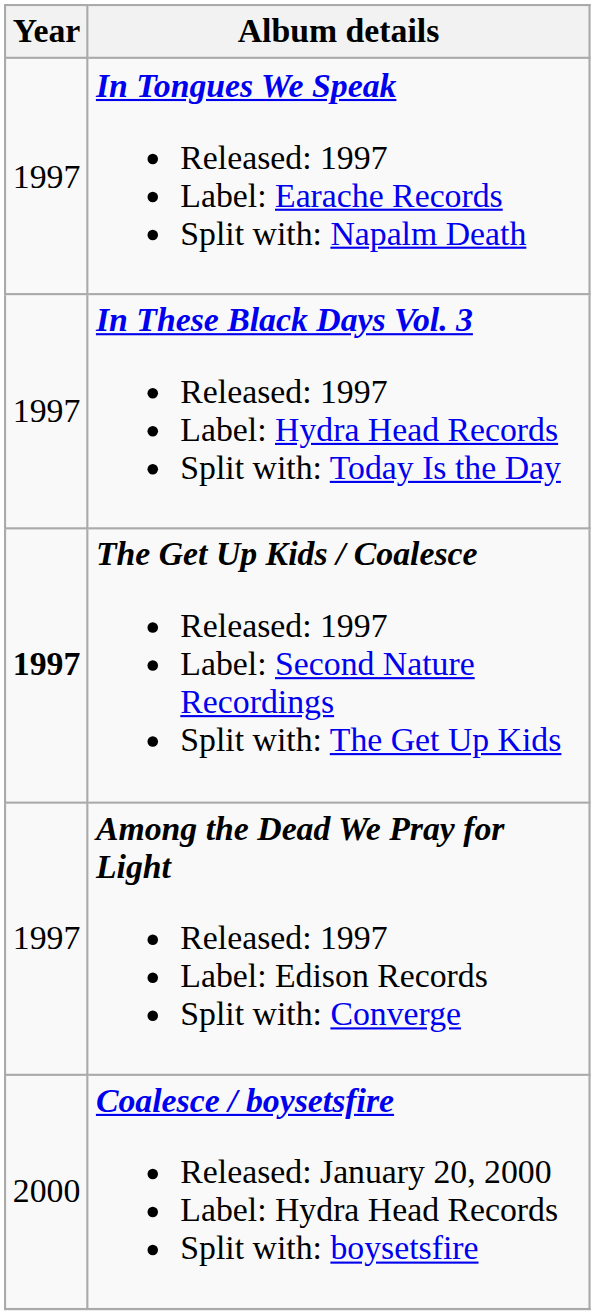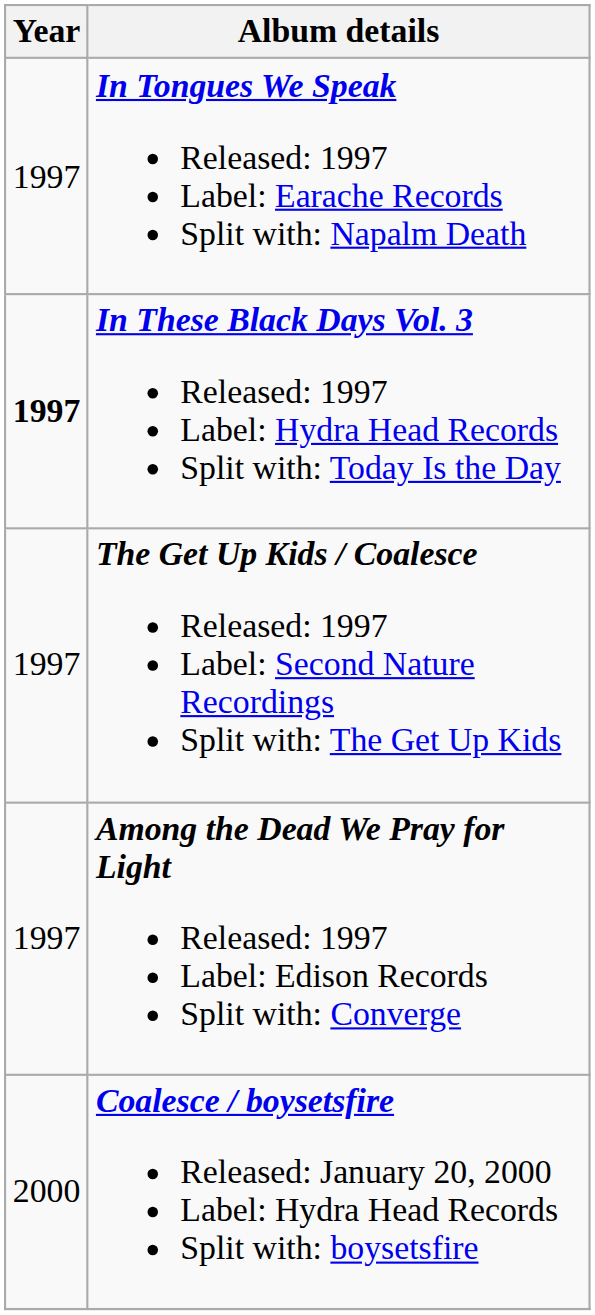(47, 410) normal -> (47, 410) bold
(47, 664) bold -> (47, 664) normal
